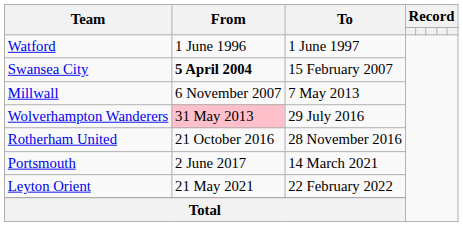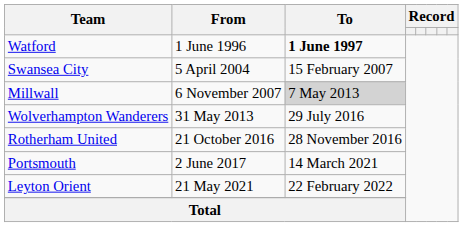(324, 46) normal -> (325, 46) bold
(214, 69) bold -> (212, 69) normal
(324, 92) no background -> (324, 92) lightgrey background
(214, 116) pink background -> (214, 116) no background
